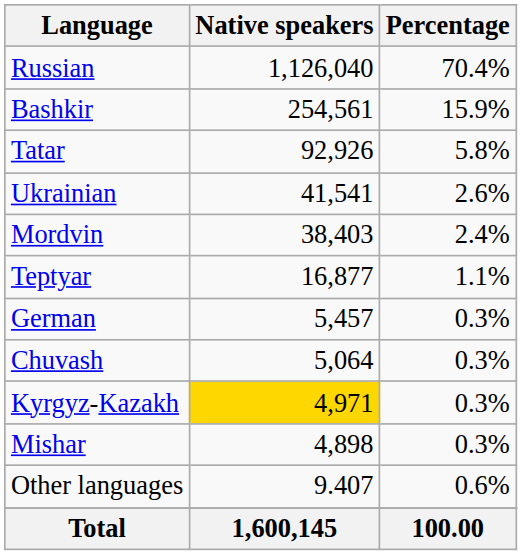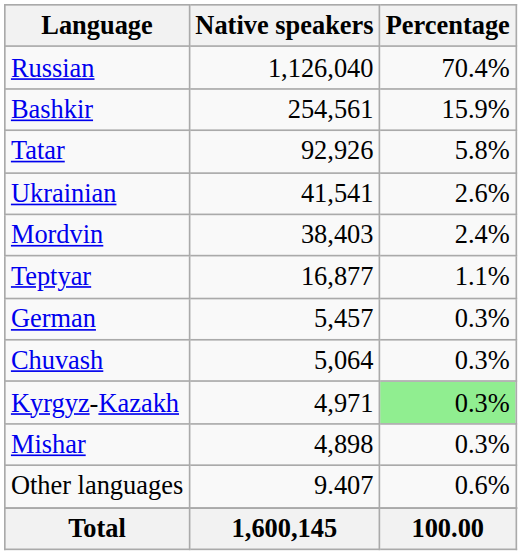(344, 402) gold background -> (344, 402) no background
(482, 402) no background -> (482, 402) lightgreen background
